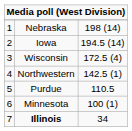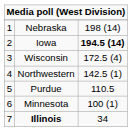(103, 43) normal -> (103, 43) bold
